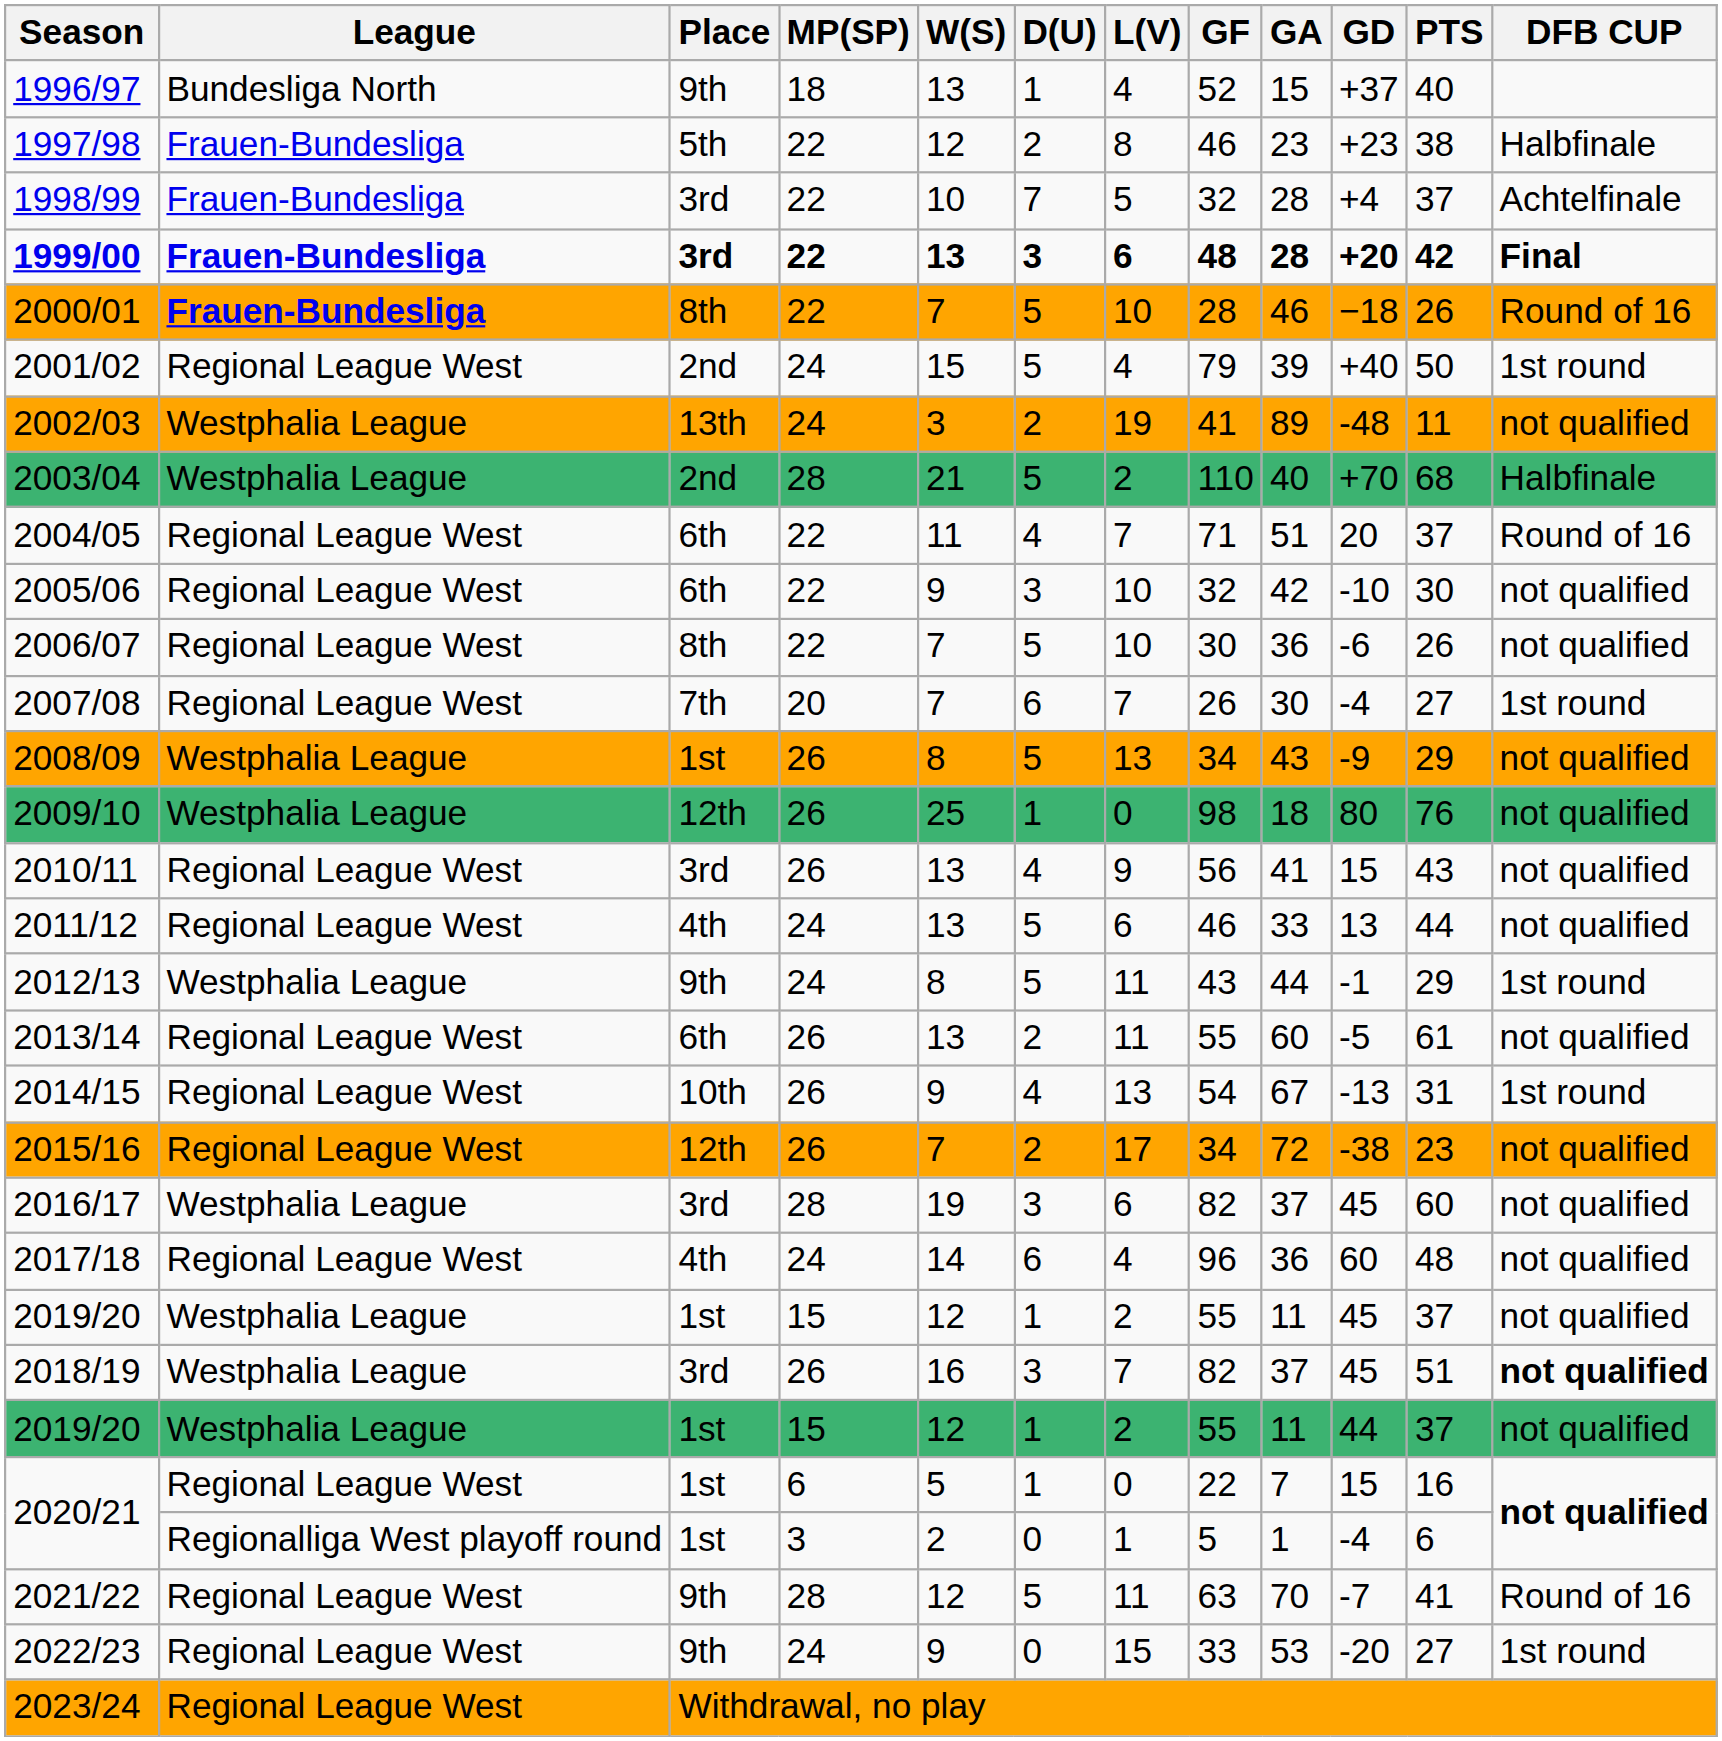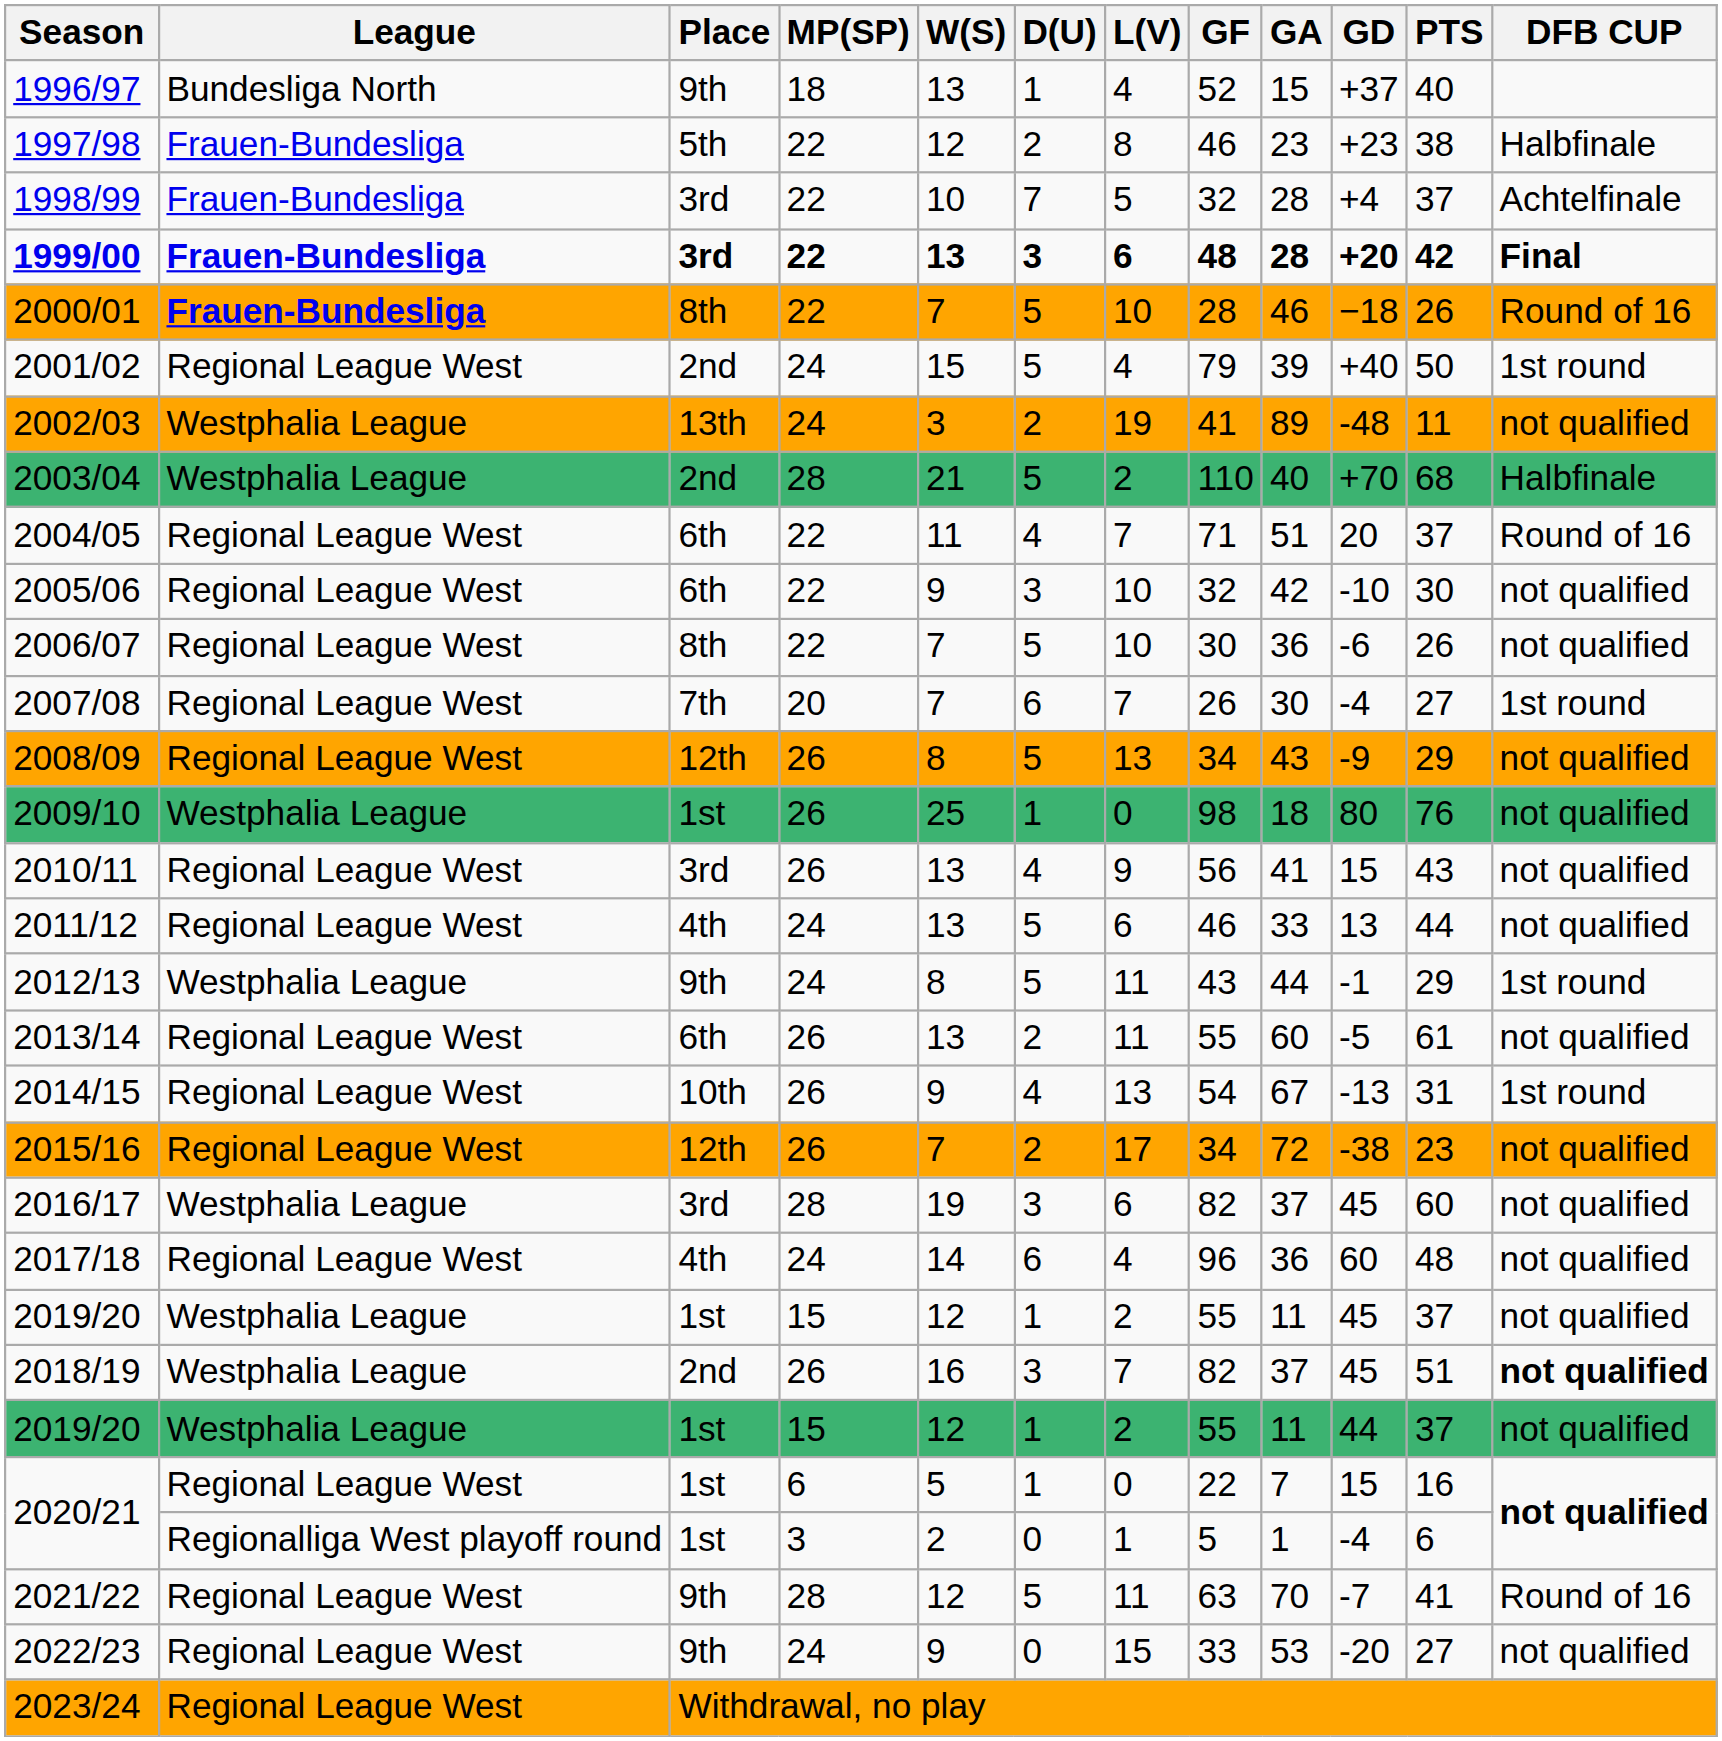(317, 758) Westphalia League -> (344, 758) Regional League West
(702, 758) 1st -> (713, 758) 12th
(713, 813) 12th -> (702, 813) 1st
(704, 1372) 3rd -> (708, 1372) 2nd
(1573, 1651) 1st round -> (1595, 1651) not qualified
